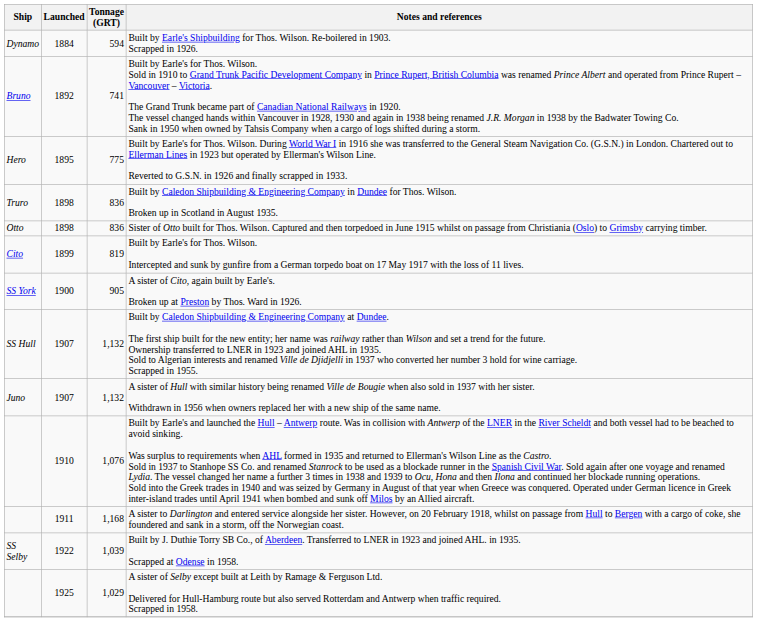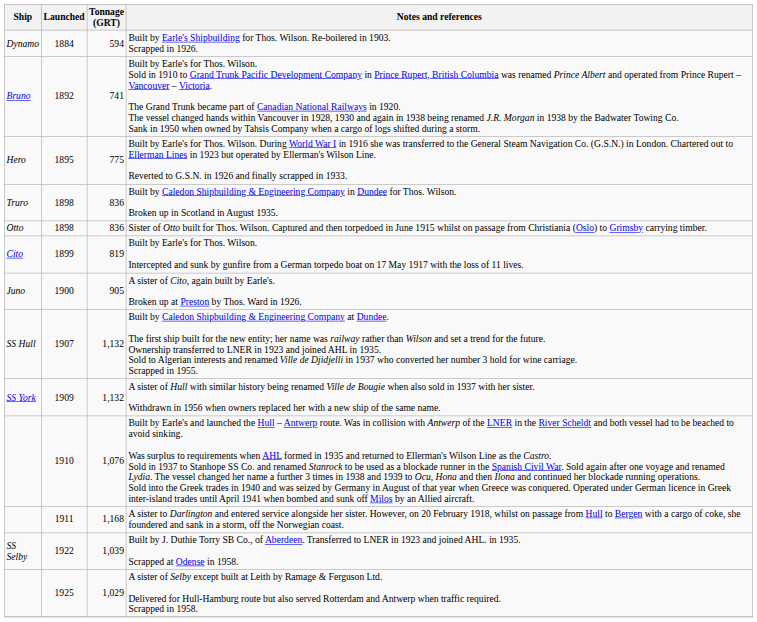(21, 291) SS York -> (16, 291) Juno
(16, 397) Juno -> (21, 397) SS York
(64, 397) 1907 -> (64, 397) 1909
